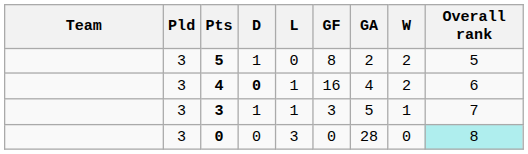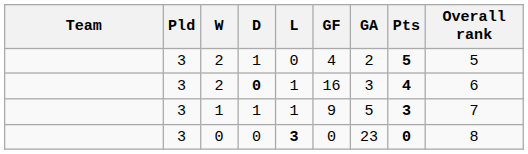columns swapped: (406, 26) <-> (219, 26)
(331, 60) 8 -> (331, 60) 4
(369, 86) 4 -> (369, 86) 3
(331, 111) 3 -> (331, 111) 9
(294, 136) normal -> (294, 136) bold
(369, 136) 28 -> (369, 136) 23
(474, 136) paleturquoise background -> (474, 136) no background
